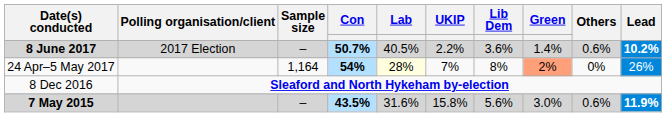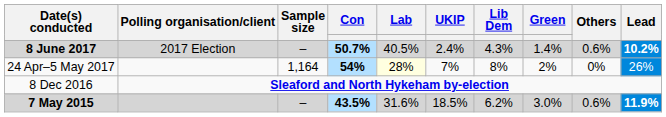(450, 49) 2.2% -> (450, 49) 2.4%
(499, 49) 3.6% -> (499, 49) 4.3%
(548, 67) lightsalmon background -> (548, 67) no background
(450, 103) 15.8% -> (450, 103) 18.5%
(499, 103) 5.6% -> (499, 103) 6.2%
